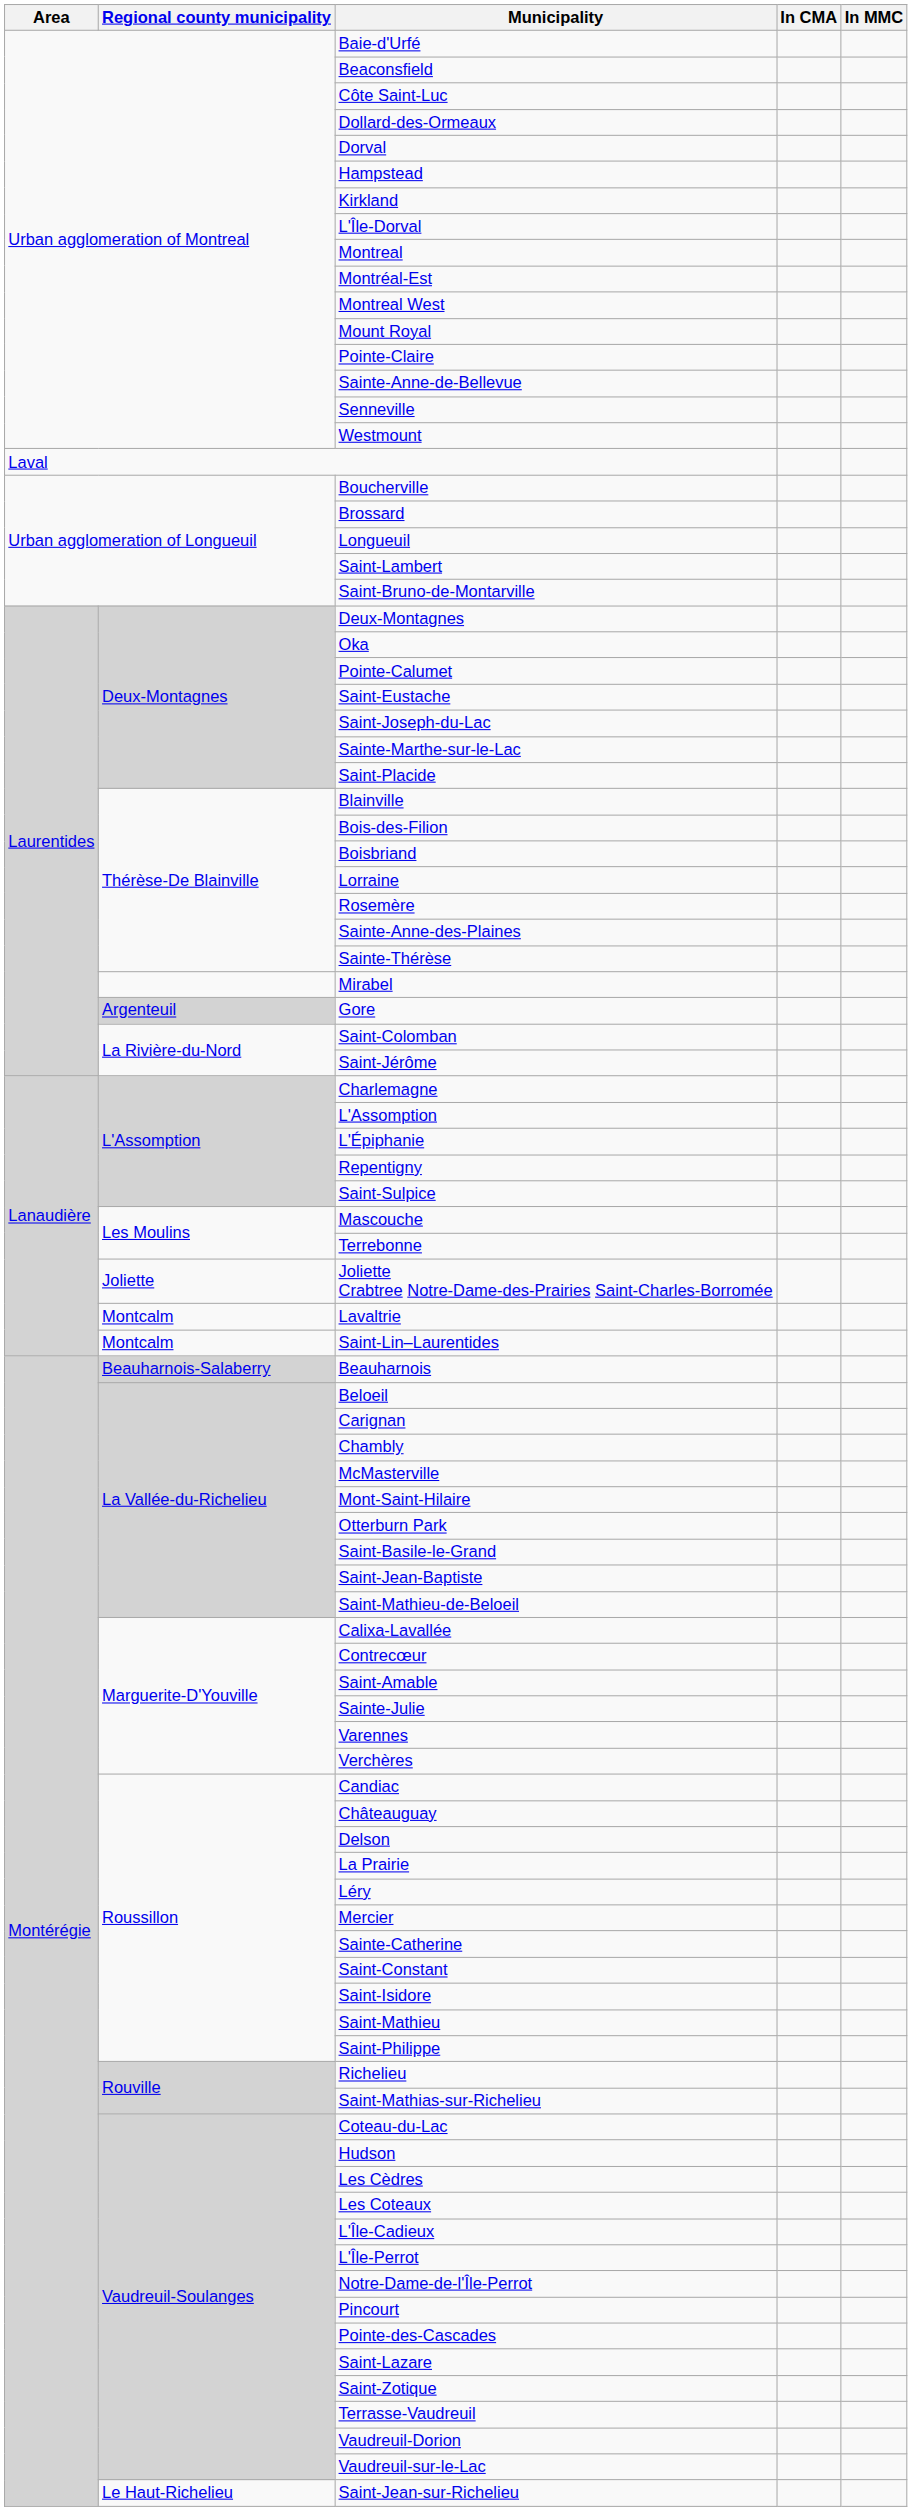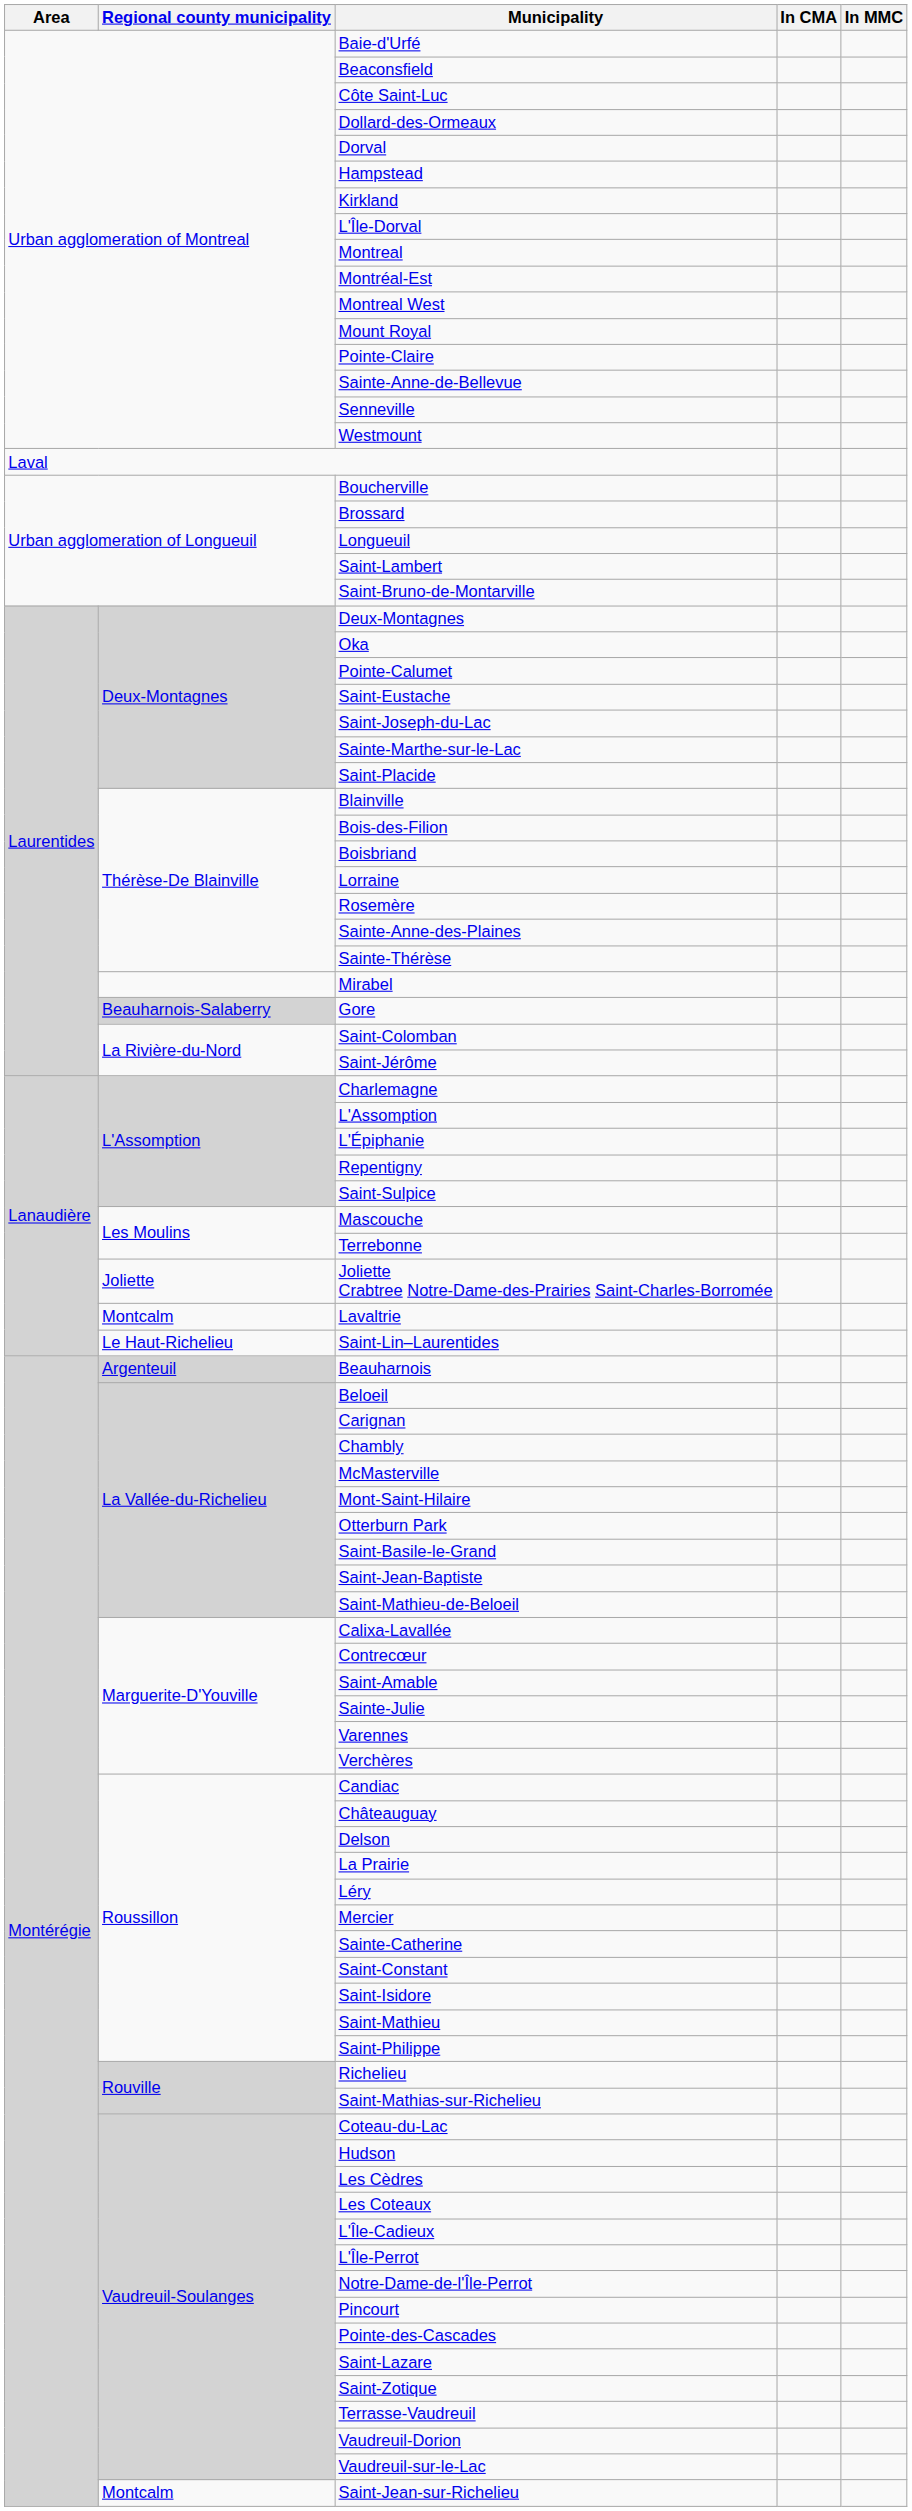(139, 1010) Argenteuil -> (186, 1010) Beauharnois-Salaberry
(138, 1342) Montcalm -> (168, 1342) Le Haut-Richelieu
(186, 1369) Beauharnois-Salaberry -> (139, 1369) Argenteuil
(168, 2492) Le Haut-Richelieu -> (138, 2492) Montcalm
